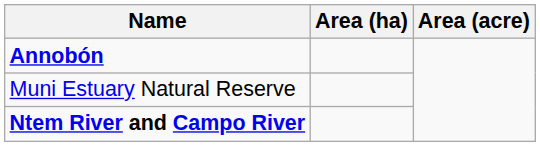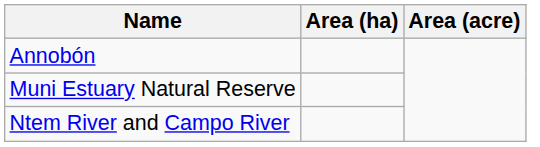(57, 55) bold -> (53, 55) normal
(157, 123) bold -> (150, 123) normal
